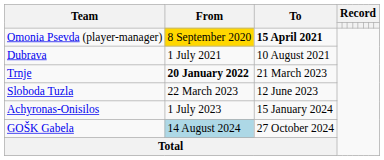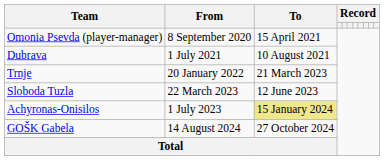(209, 37) gold background -> (209, 37) no background
(290, 37) bold -> (289, 37) normal
(208, 73) bold -> (206, 73) normal
(295, 110) no background -> (295, 110) khaki background
(204, 128) lightblue background -> (204, 128) no background
